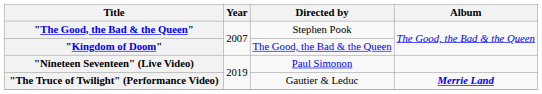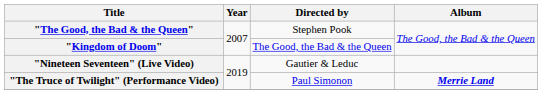(322, 64) Paul Simonon -> (322, 64) Gautier & Leduc
(322, 81) Gautier & Leduc -> (322, 81) Paul Simonon
